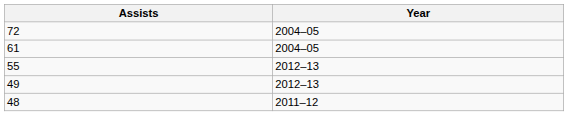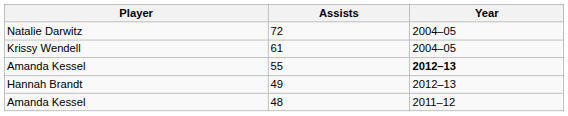+ column: (136, 13)
(297, 66) normal -> (434, 66) bold
